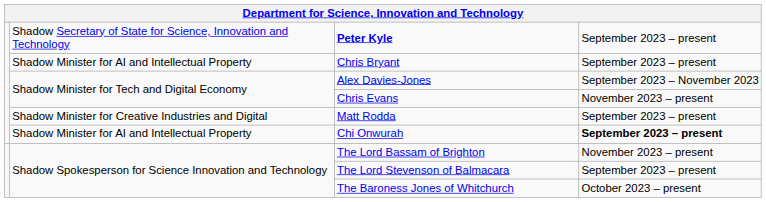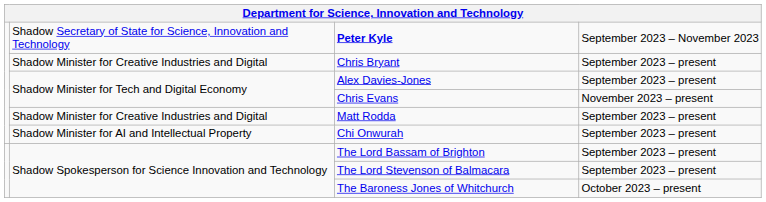(649, 37) September 2023 – present -> (670, 37) September 2023 – November 2023
(132, 62) Shadow Minister for AI and Intellectual Property -> (140, 62) Shadow Minister for Creative Industries and Digital
(670, 80) September 2023 – November 2023 -> (649, 80) September 2023 – present
(652, 134) bold -> (649, 134) normal
(647, 152) November 2023 – present -> (649, 152) September 2023 – present
